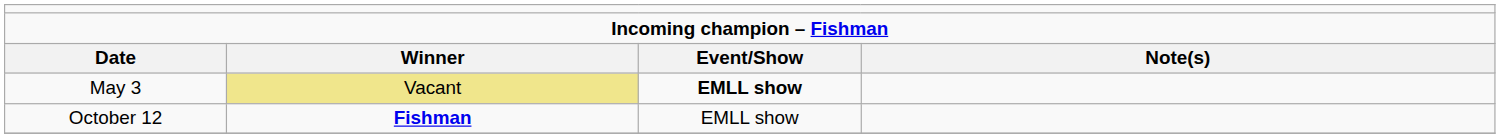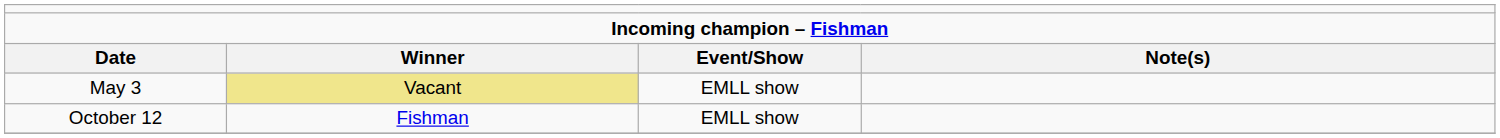(750, 88) bold -> (750, 88) normal
(433, 118) bold -> (433, 118) normal
